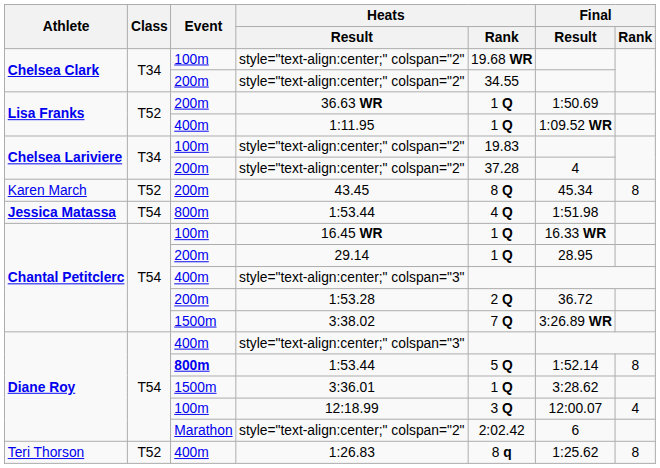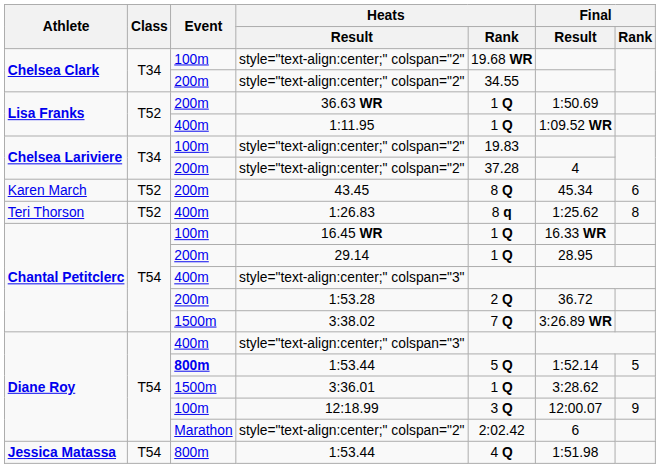(635, 191) 8 -> (635, 191) 6
rows swapped: (62, 212) <-> (46, 453)
(635, 365) 8 -> (635, 365) 5
(635, 409) 4 -> (635, 409) 9
